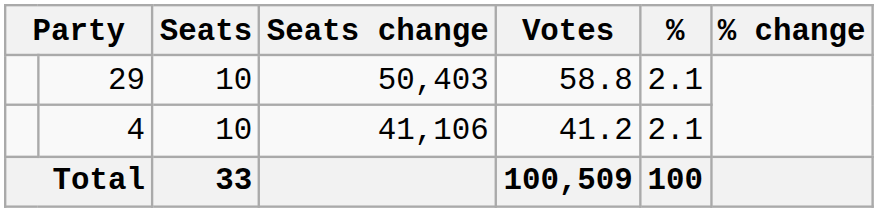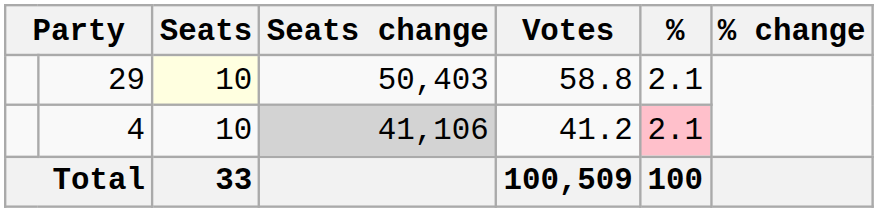(234, 81) no background -> (234, 81) lightyellow background
(433, 131) no background -> (433, 131) lightgrey background
(675, 131) no background -> (675, 131) pink background
